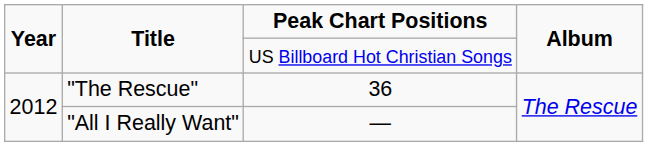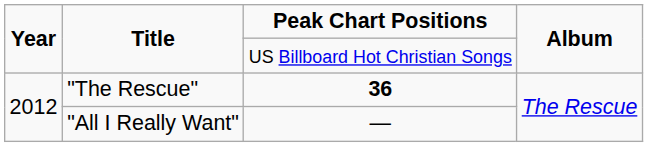(380, 89) normal -> (380, 89) bold
